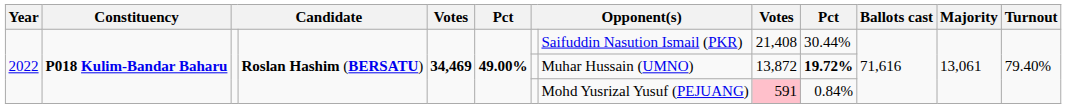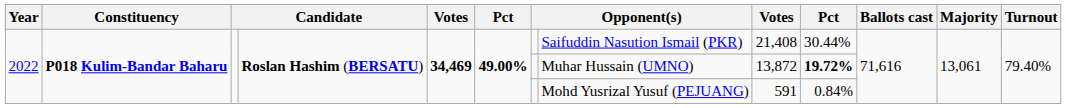(786, 91) pink background -> (786, 91) no background
